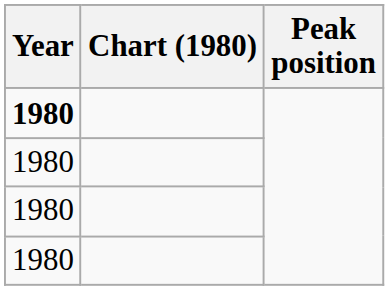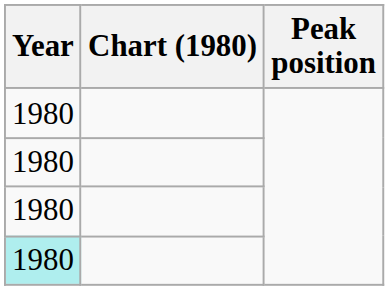(43, 112) bold -> (43, 112) normal
(43, 259) no background -> (43, 259) paleturquoise background
